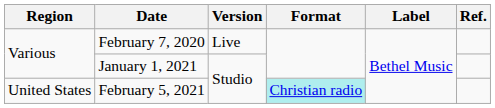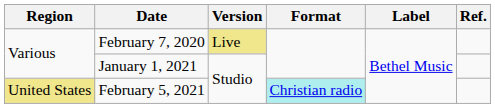(226, 41) no background -> (226, 41) khaki background
(50, 90) no background -> (50, 90) khaki background
